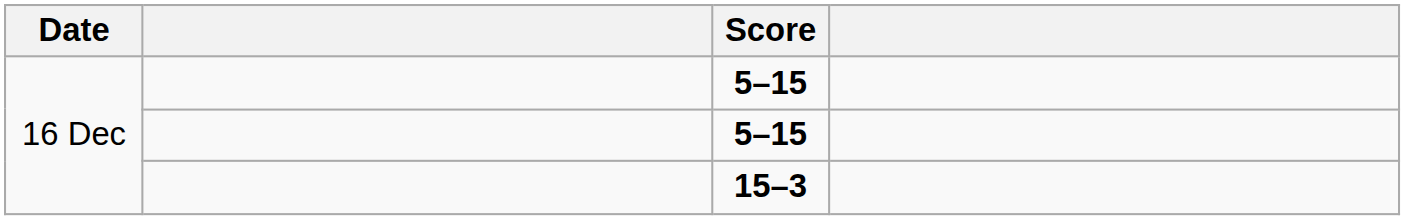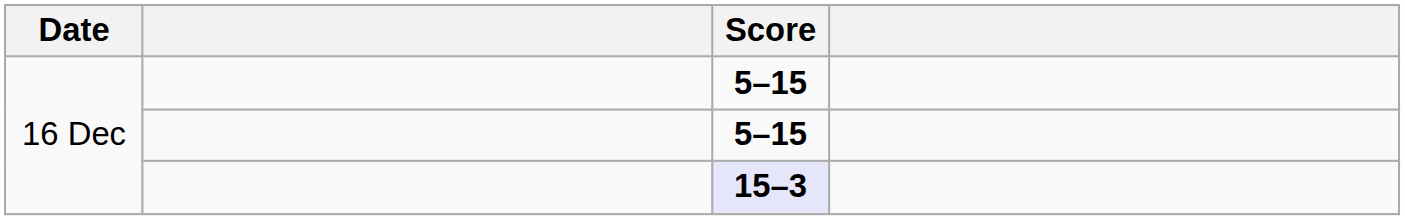(771, 186) no background -> (771, 186) lavender background
